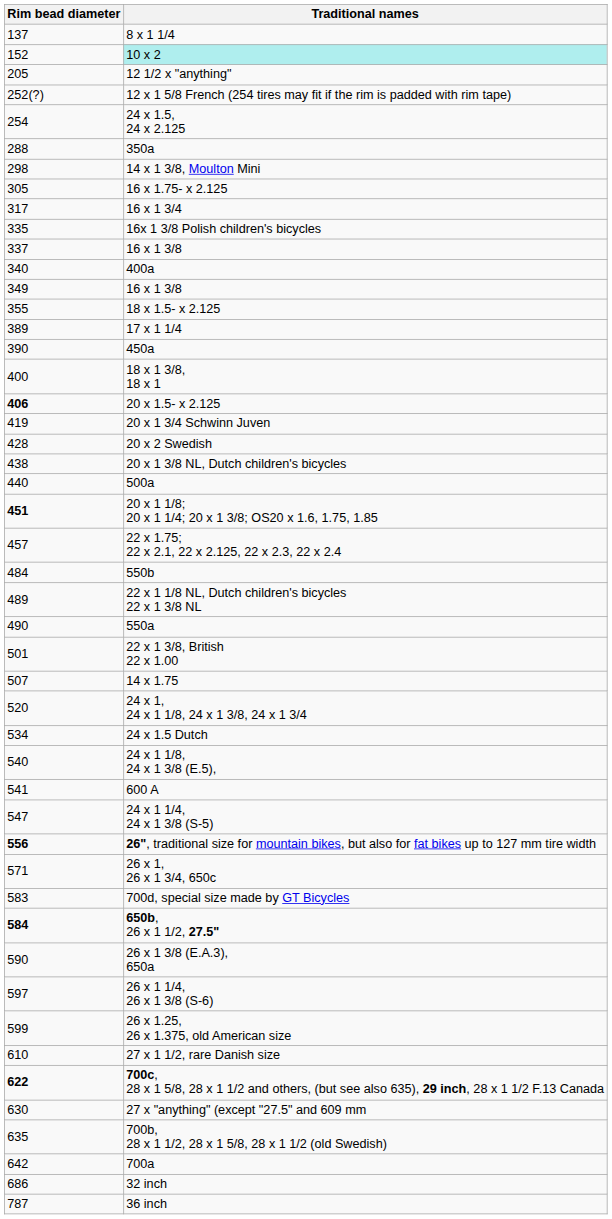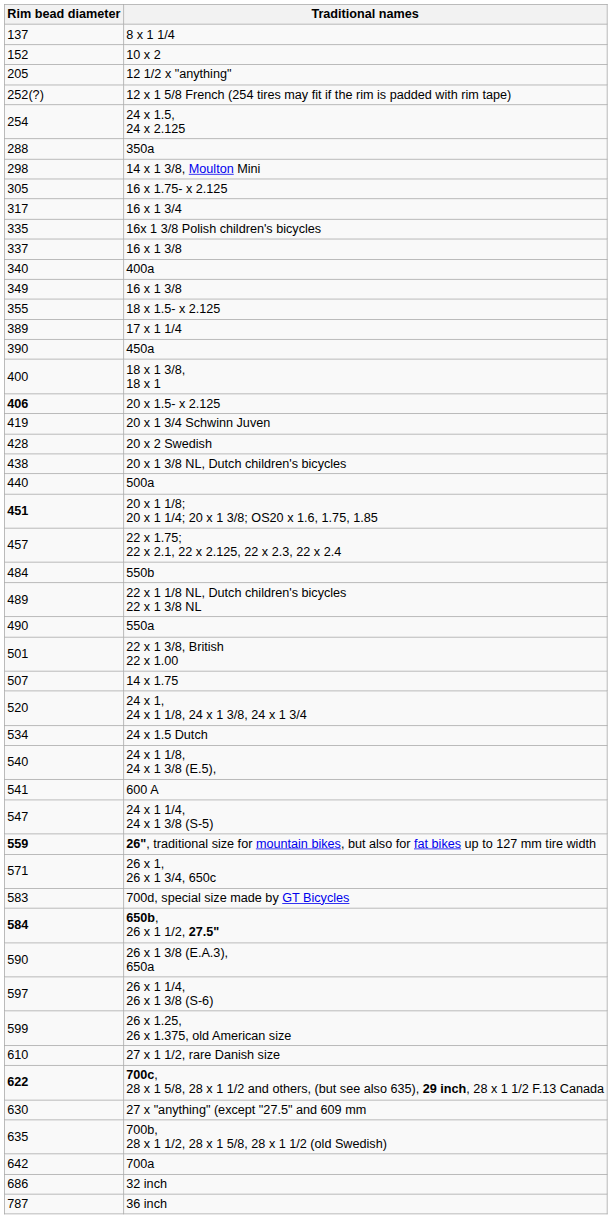(143, 54) paleturquoise background -> (143, 54) no background
(18, 844) 556 -> (18, 844) 559
